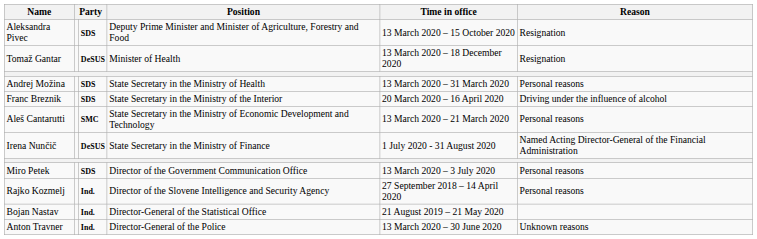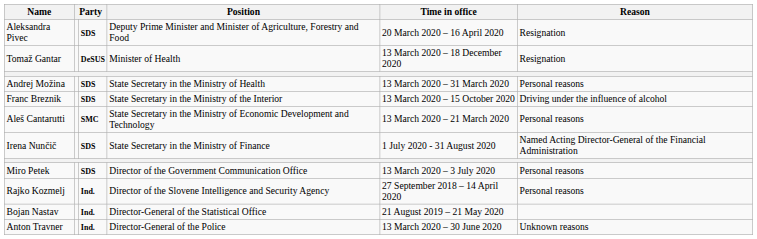(448, 32) 13 March 2020 – 15 October 2020 -> (443, 32) 20 March 2020 – 16 April 2020
(443, 99) 20 March 2020 – 16 April 2020 -> (448, 99) 13 March 2020 – 15 October 2020
(93, 145) DeSUS -> (88, 145) SDS
